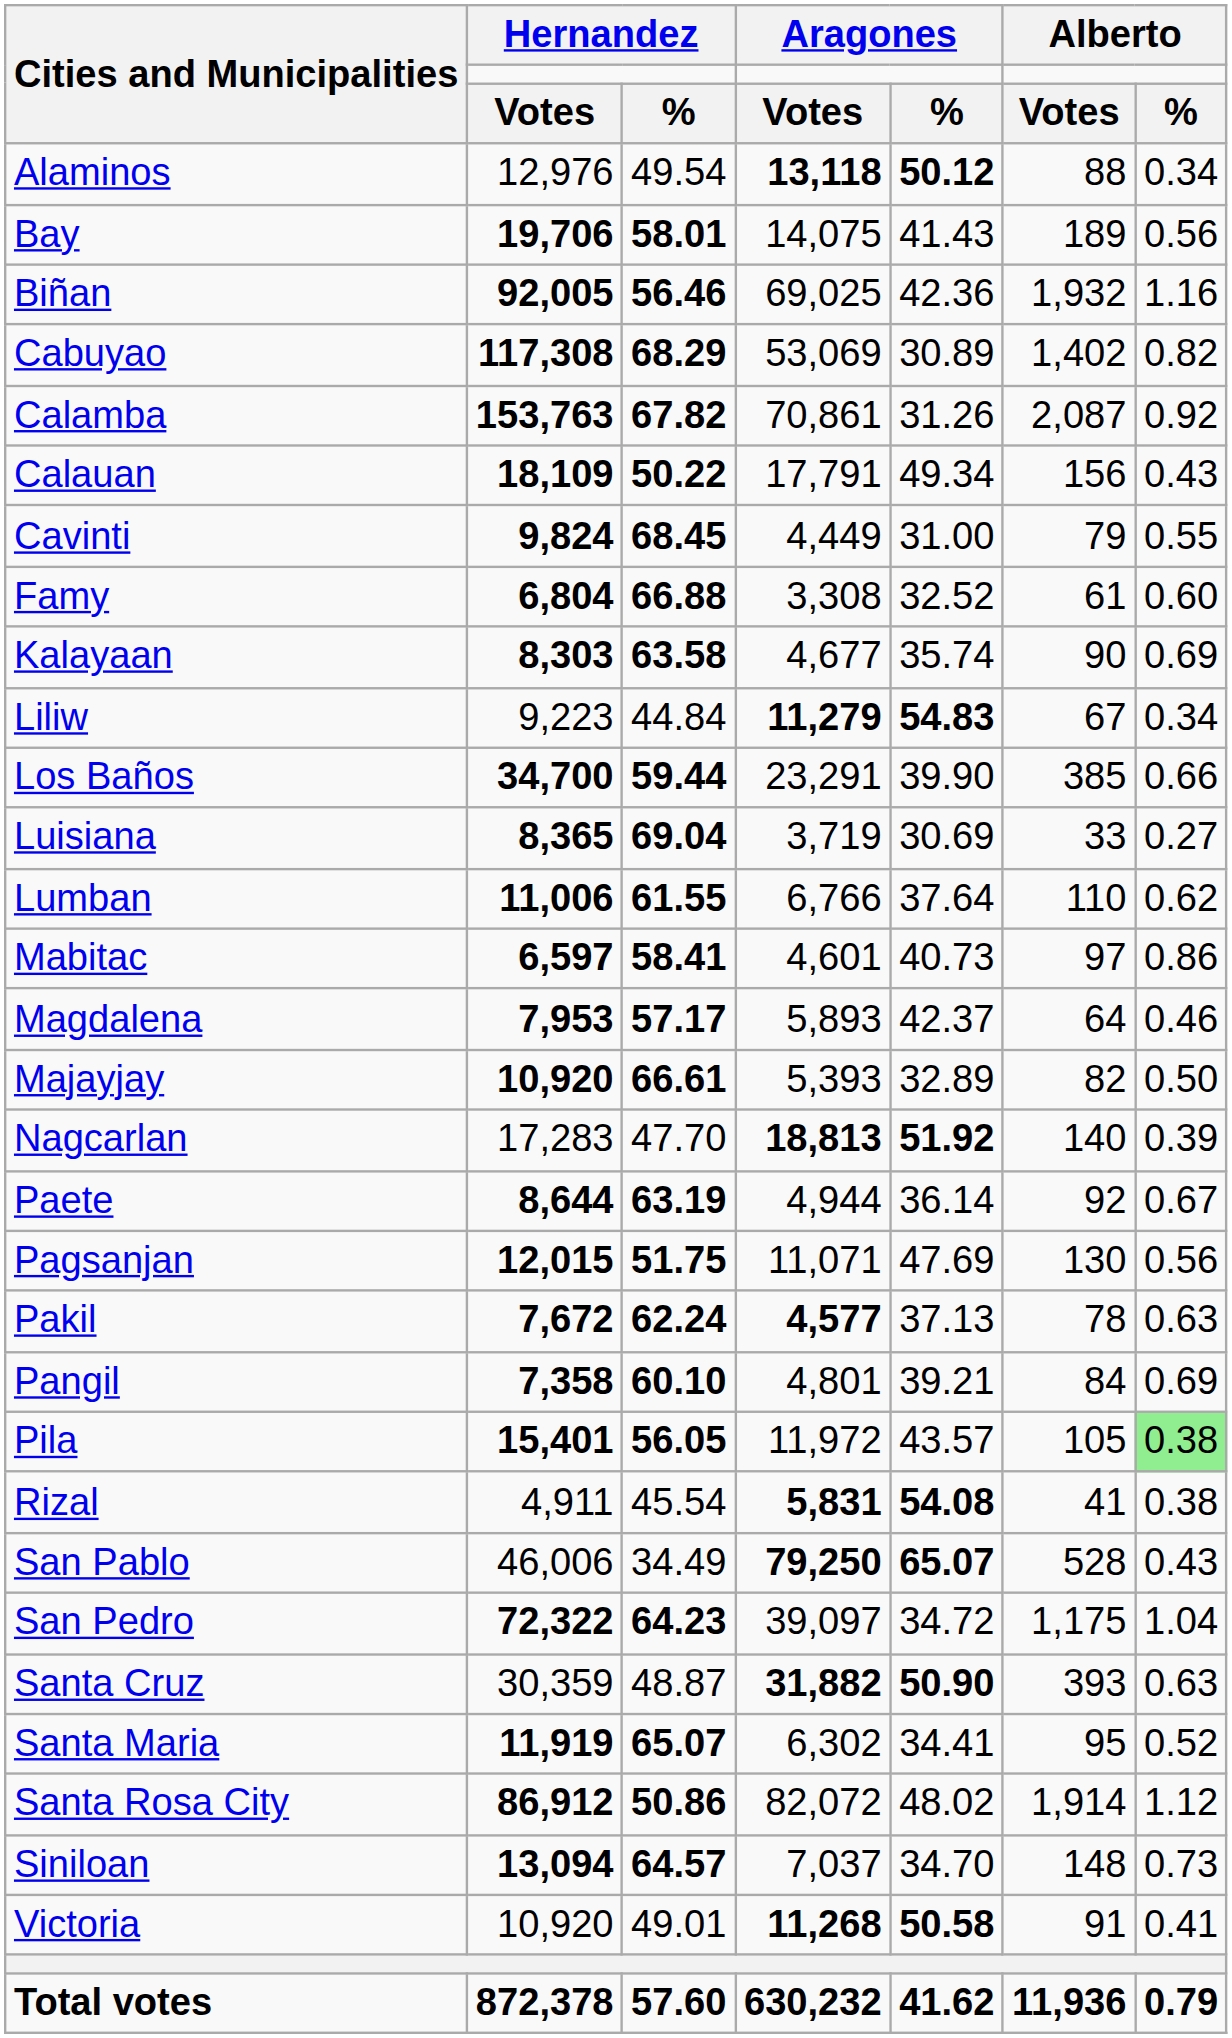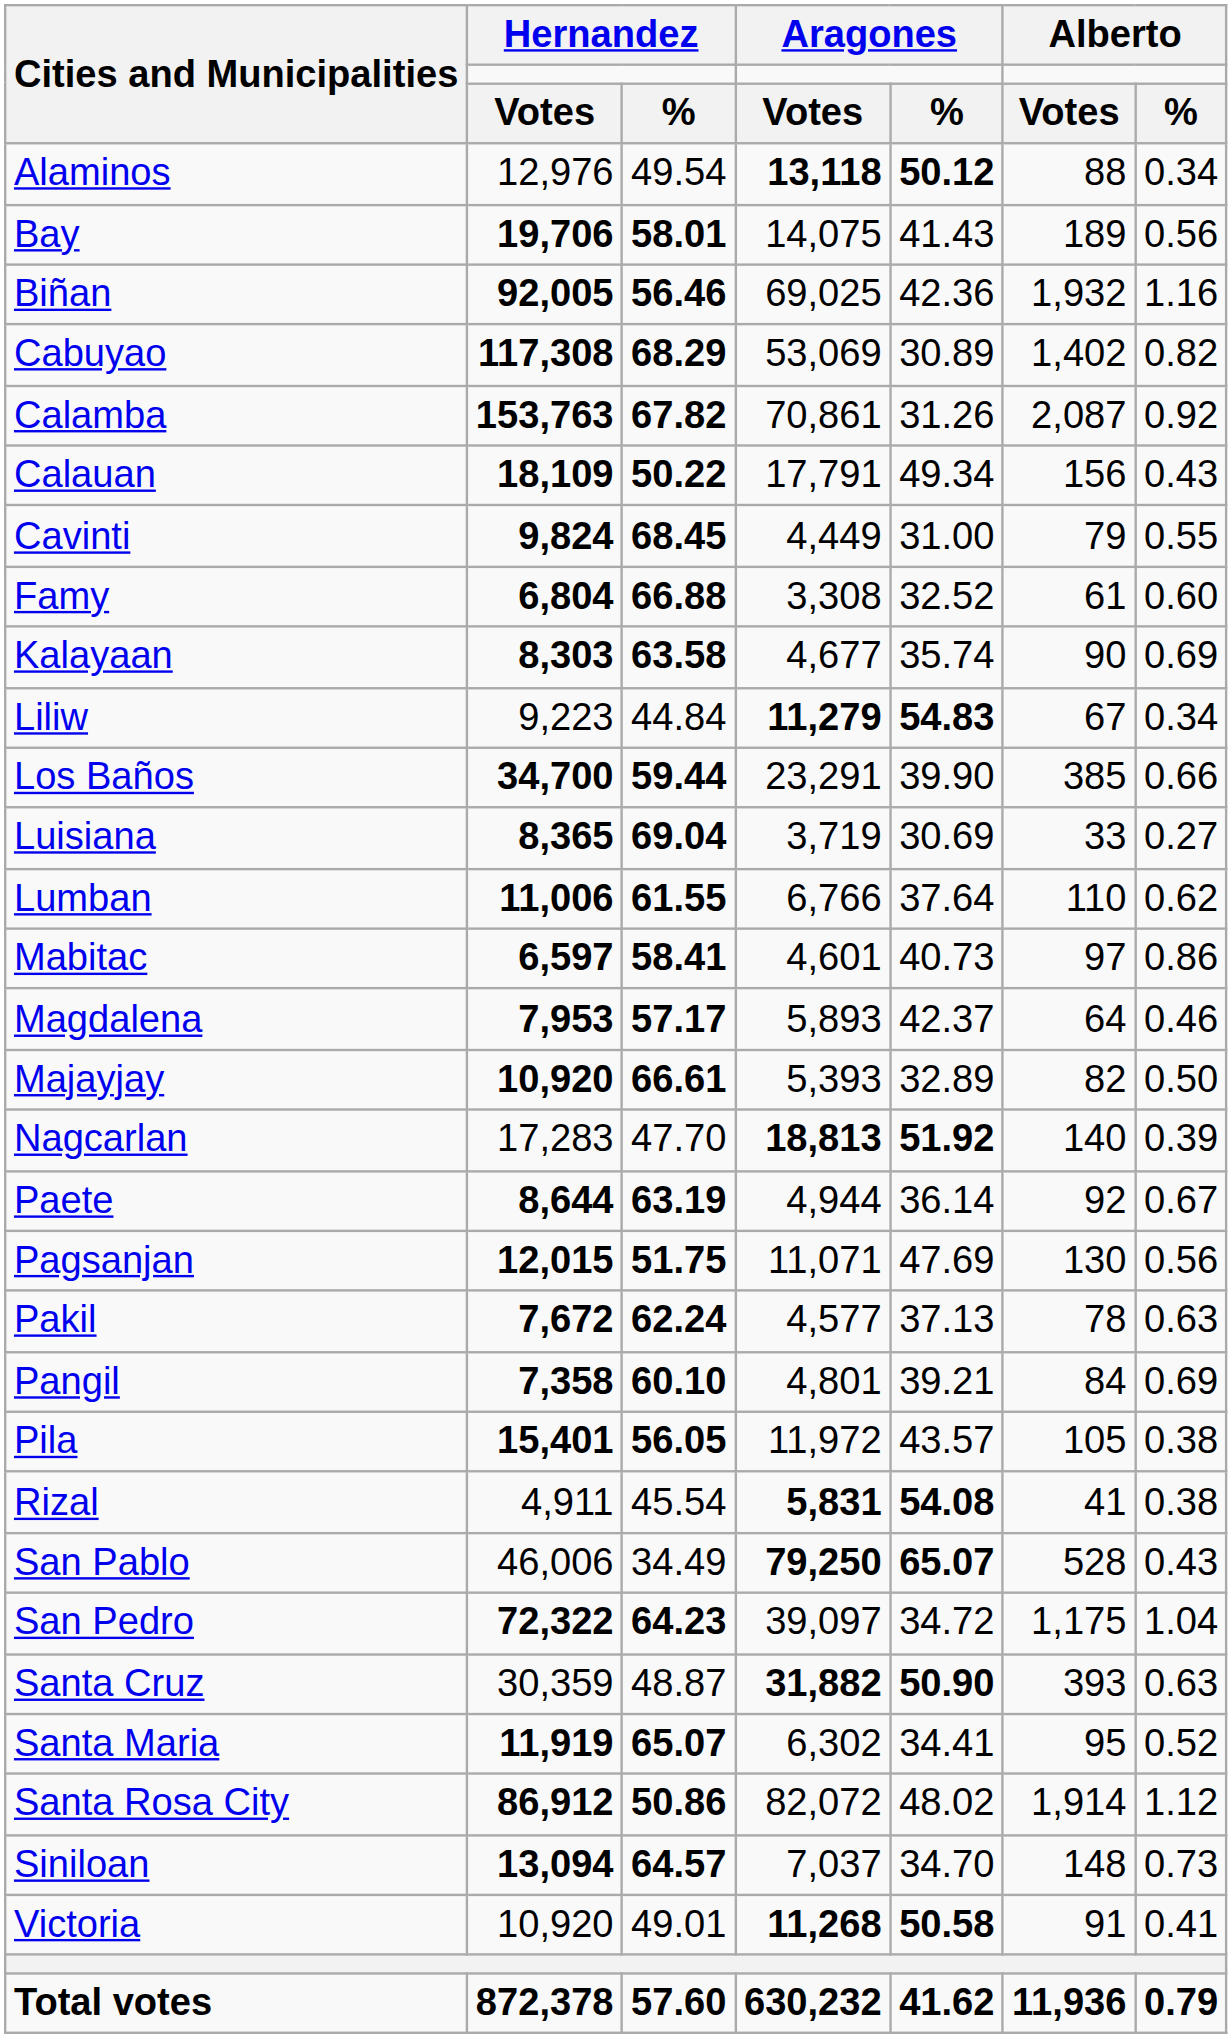(834, 1320) bold -> (834, 1320) normal
(1181, 1441) lightgreen background -> (1181, 1441) no background
